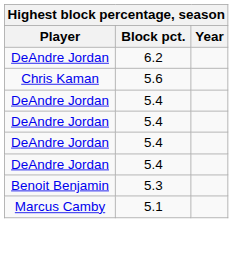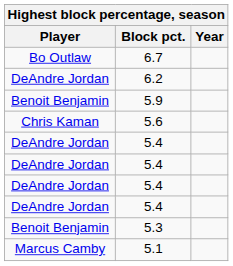+ row: (60, 57)
+ row: (60, 100)
